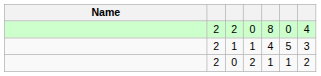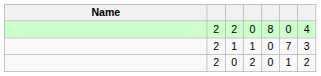(270, 46) 4 -> (270, 46) 0
(289, 46) 5 -> (289, 46) 7
(270, 63) 1 -> (270, 63) 0
